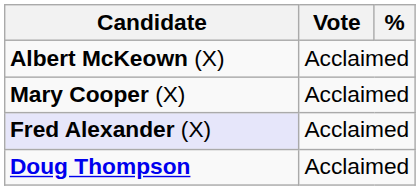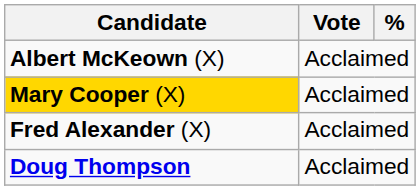(98, 94) no background -> (98, 94) gold background
(111, 130) lavender background -> (111, 130) no background
